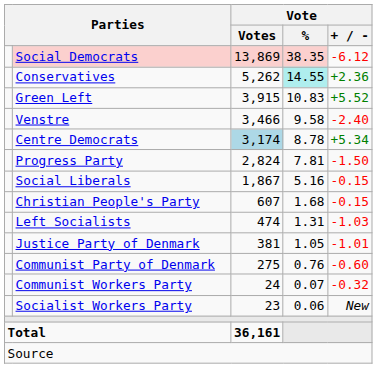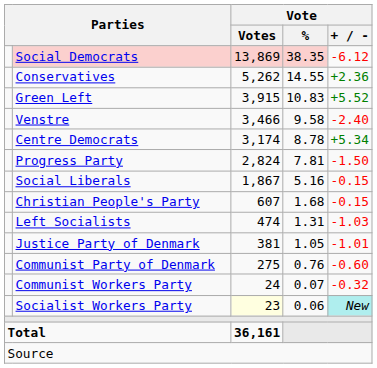(305, 77) paleturquoise background -> (305, 77) no background
(261, 139) lightblue background -> (261, 139) no background
(272, 306) no background -> (272, 306) lightyellow background
(357, 306) no background -> (357, 306) paleturquoise background
